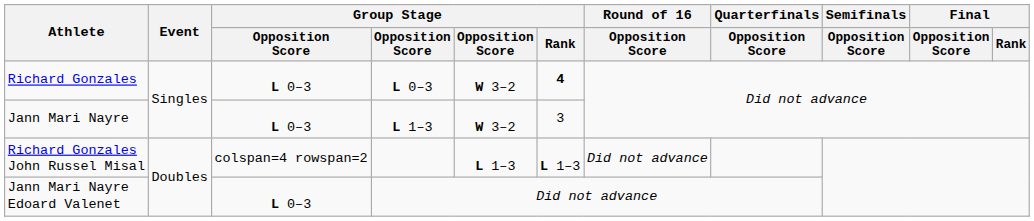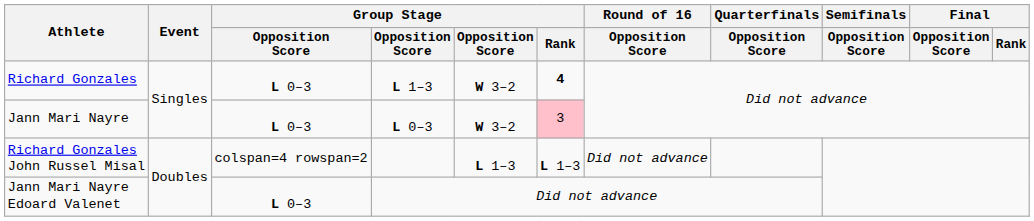(412, 88) L 0–3 -> (412, 88) L 1–3
(412, 127) L 1–3 -> (412, 127) L 0–3
(560, 119) no background -> (560, 119) pink background
